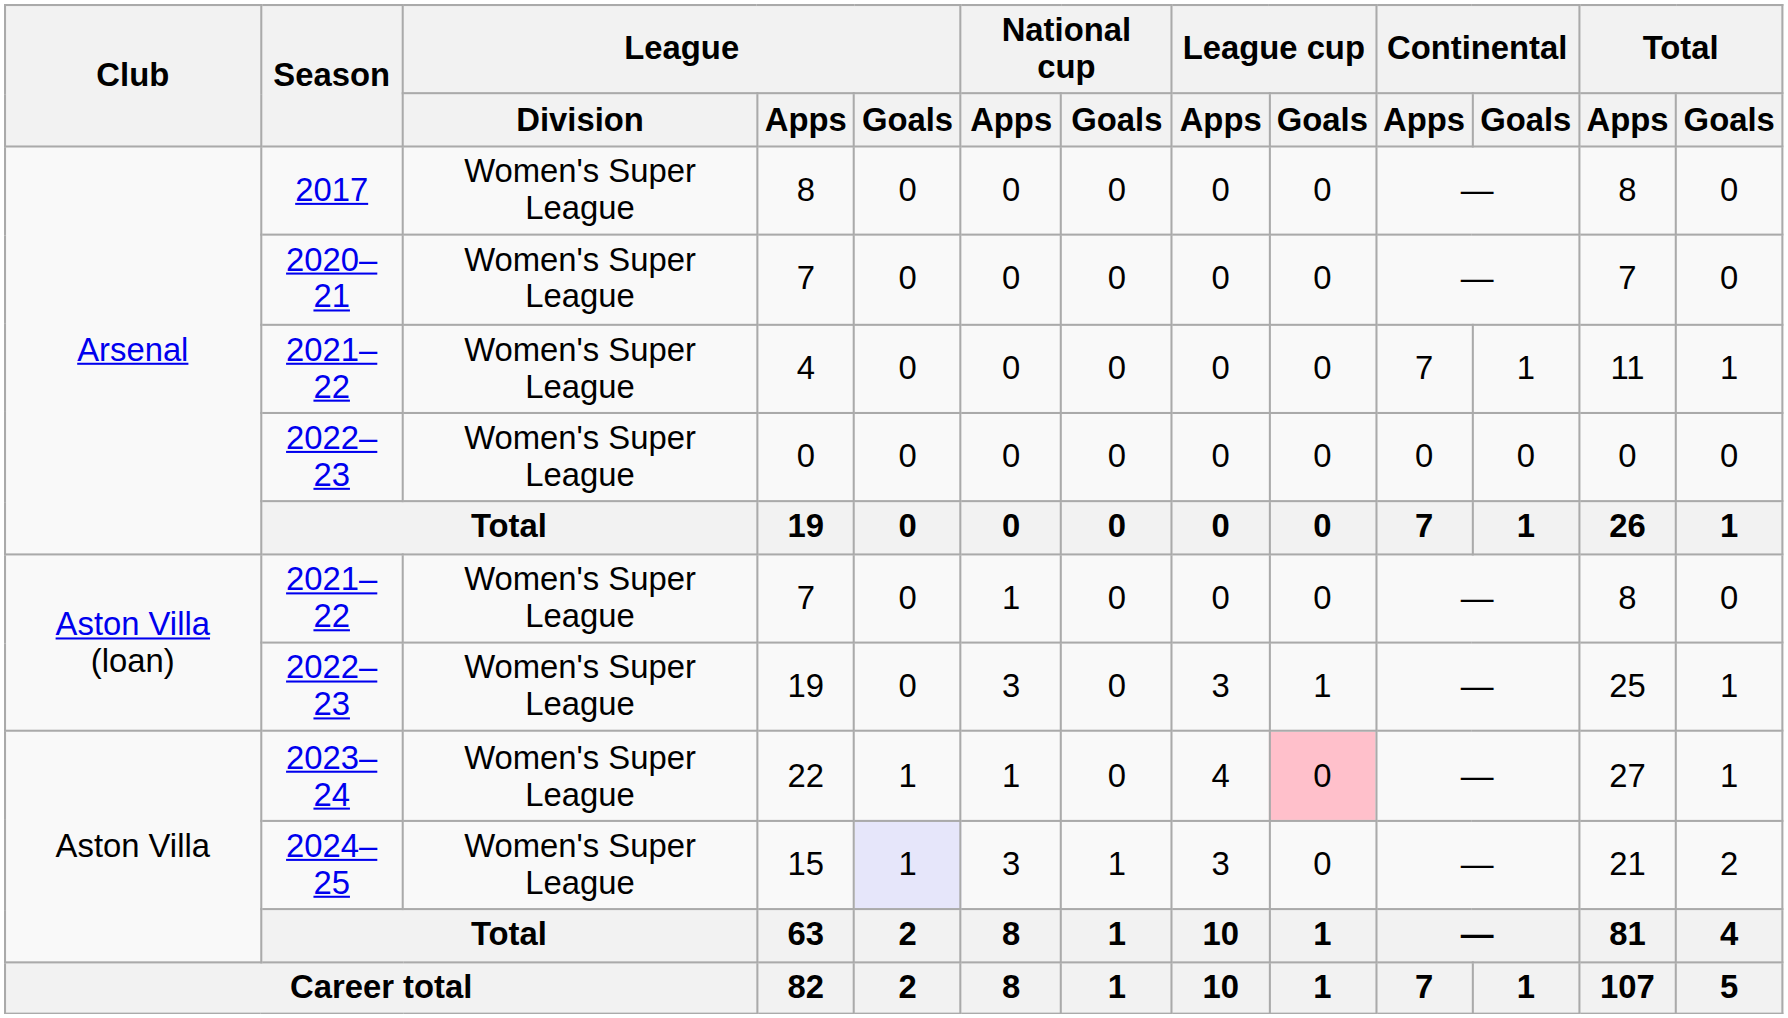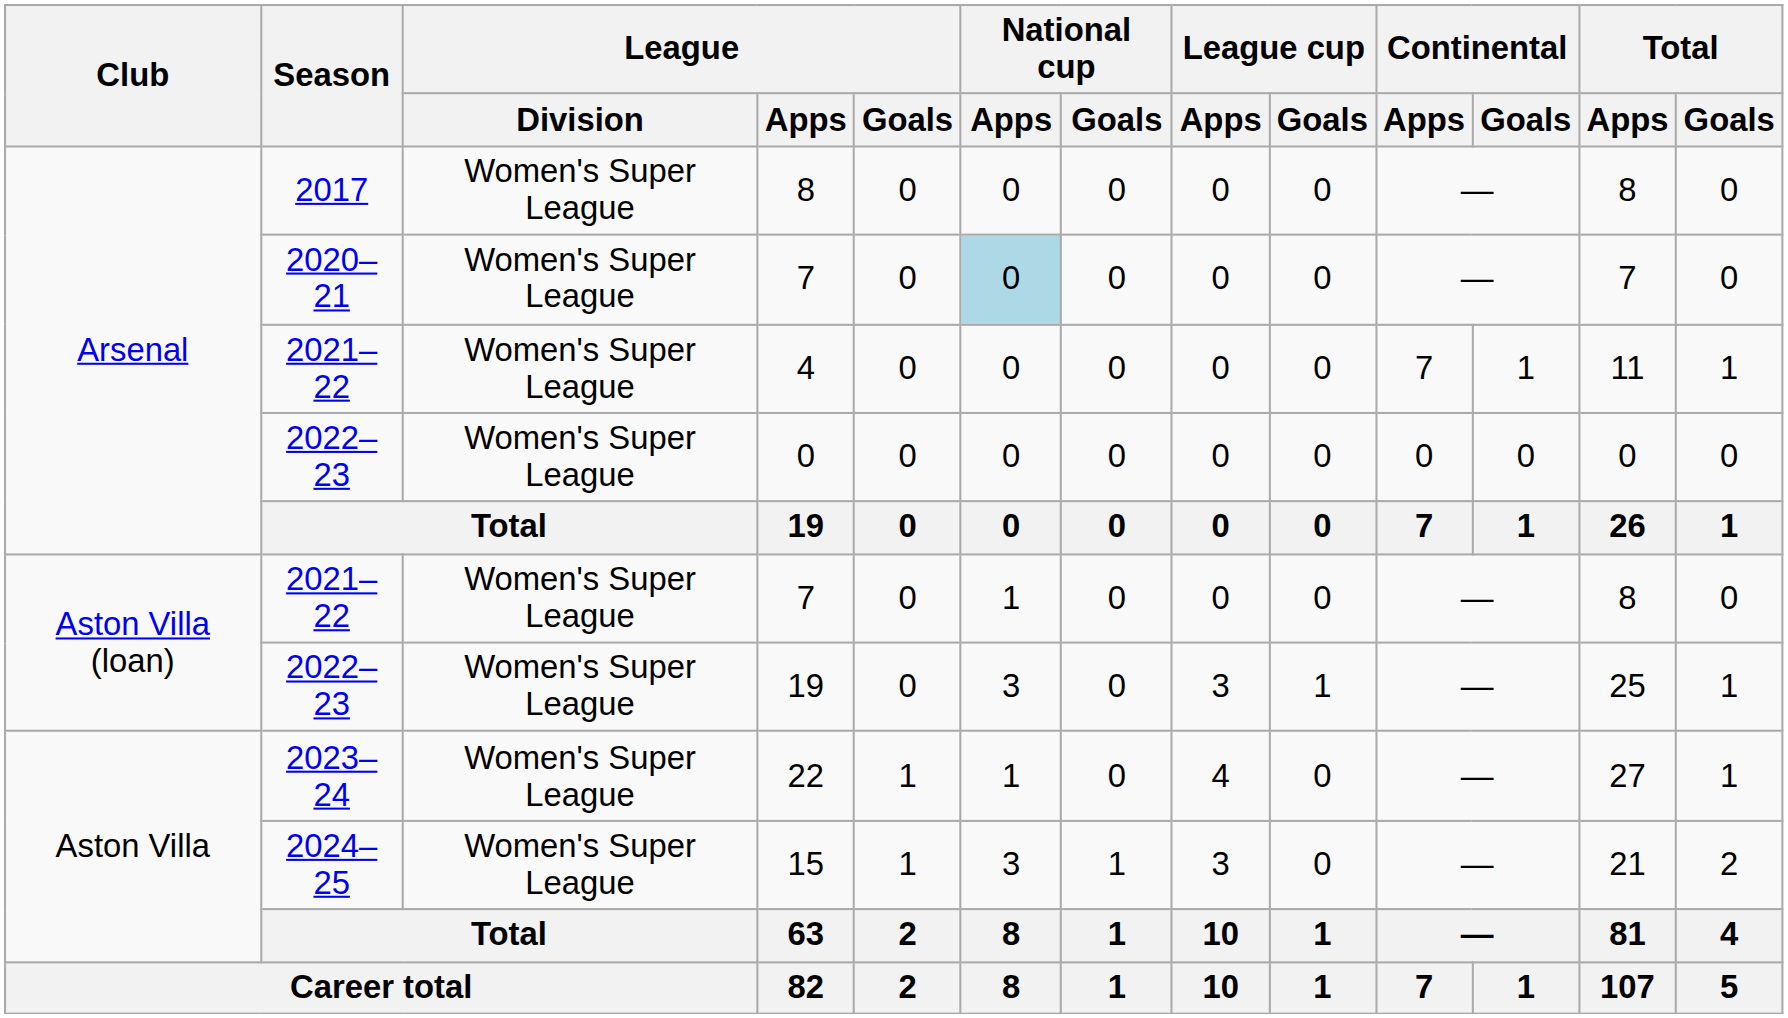(1011, 278) no background -> (1011, 278) lightblue background
(1322, 775) pink background -> (1322, 775) no background
(908, 864) lavender background -> (908, 864) no background
